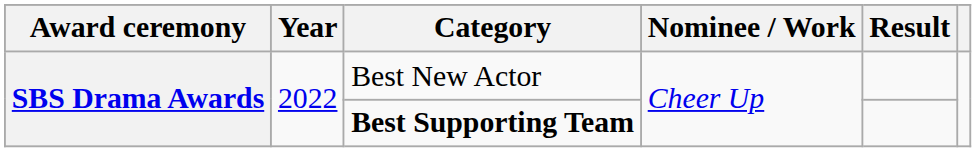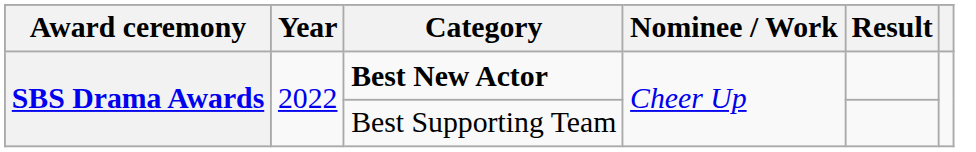(446, 75) normal -> (450, 75) bold
(493, 122) bold -> (484, 122) normal
